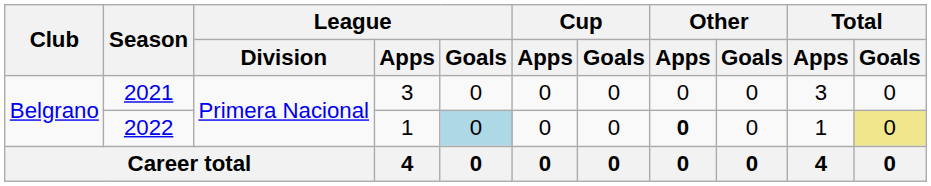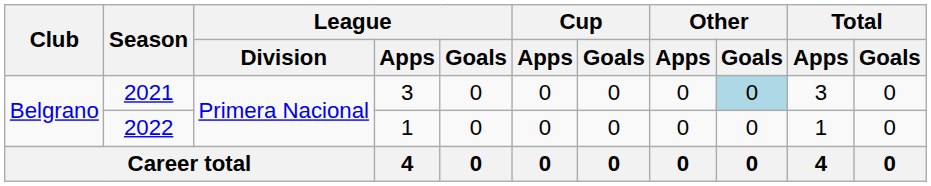(752, 92) no background -> (752, 92) lightblue background
(476, 127) lightblue background -> (476, 127) no background
(683, 127) bold -> (683, 127) normal
(890, 127) khaki background -> (890, 127) no background
